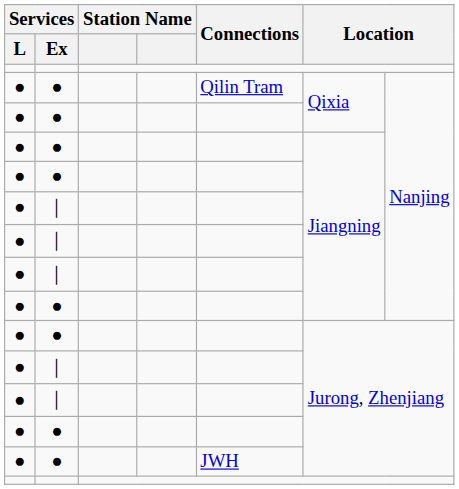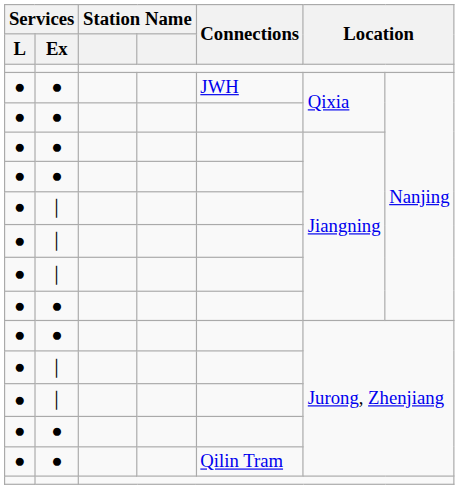(242, 87) Qilin Tram -> (220, 87) JWH
(220, 461) JWH -> (242, 461) Qilin Tram
